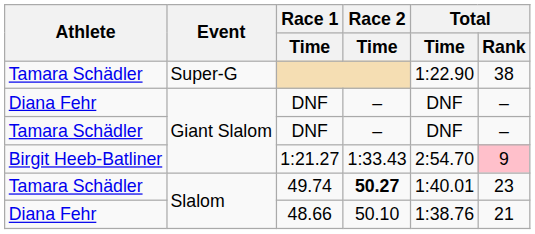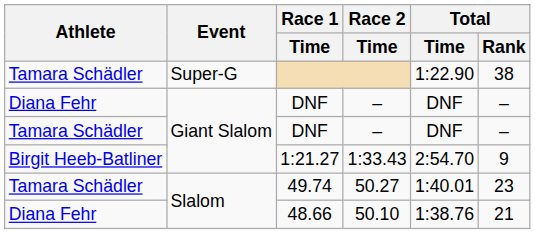(504, 159) pink background -> (504, 159) no background
(377, 187) bold -> (377, 187) normal
